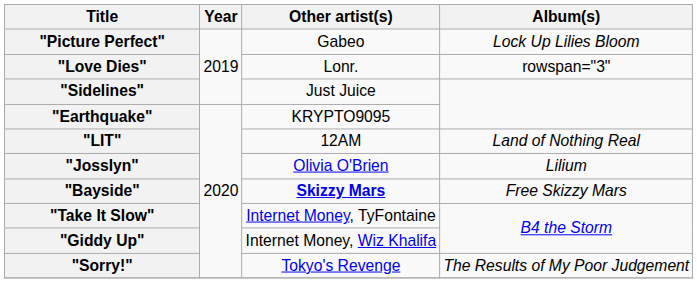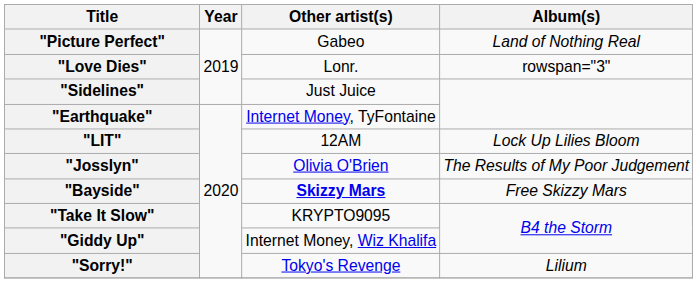(566, 41) Lock Up Lilies Bloom -> (566, 41) Land of Nothing Real
(341, 116) KRYPTO9095 -> (341, 116) Internet Money, TyFontaine
(566, 141) Land of Nothing Real -> (566, 141) Lock Up Lilies Bloom
(566, 166) Lilium -> (566, 166) The Results of My Poor Judgement
(341, 215) Internet Money, TyFontaine -> (341, 215) KRYPTO9095
(566, 265) The Results of My Poor Judgement -> (566, 265) Lilium
